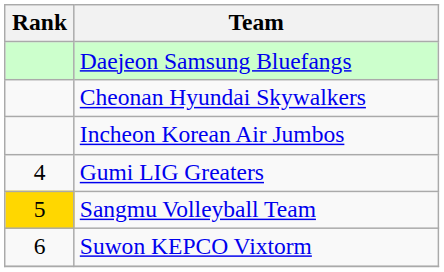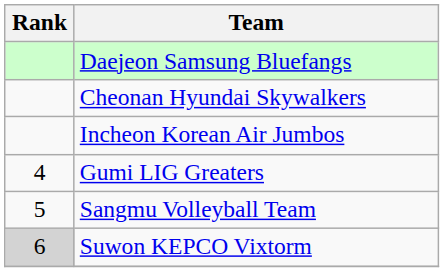(40, 209) gold background -> (40, 209) no background
(40, 246) no background -> (40, 246) lightgrey background
